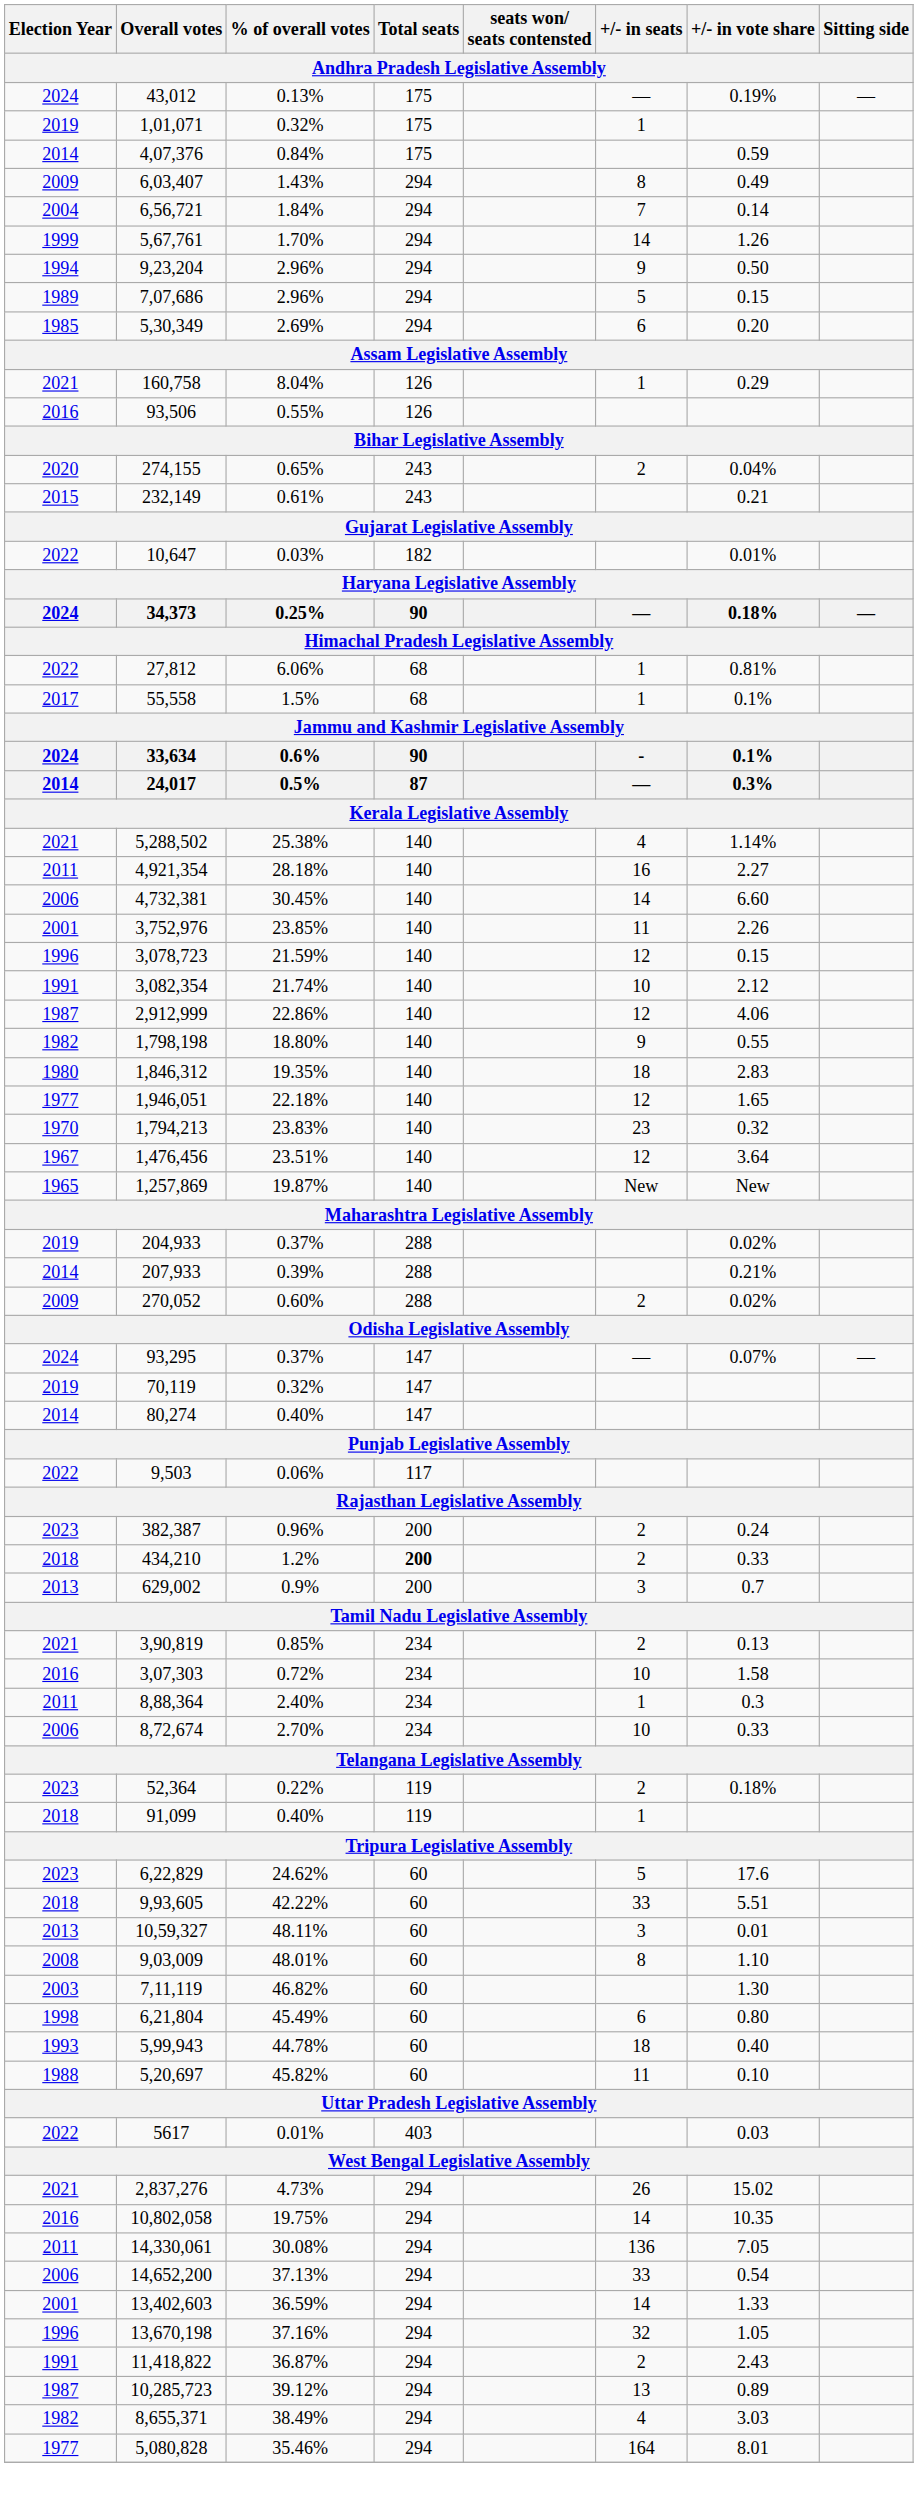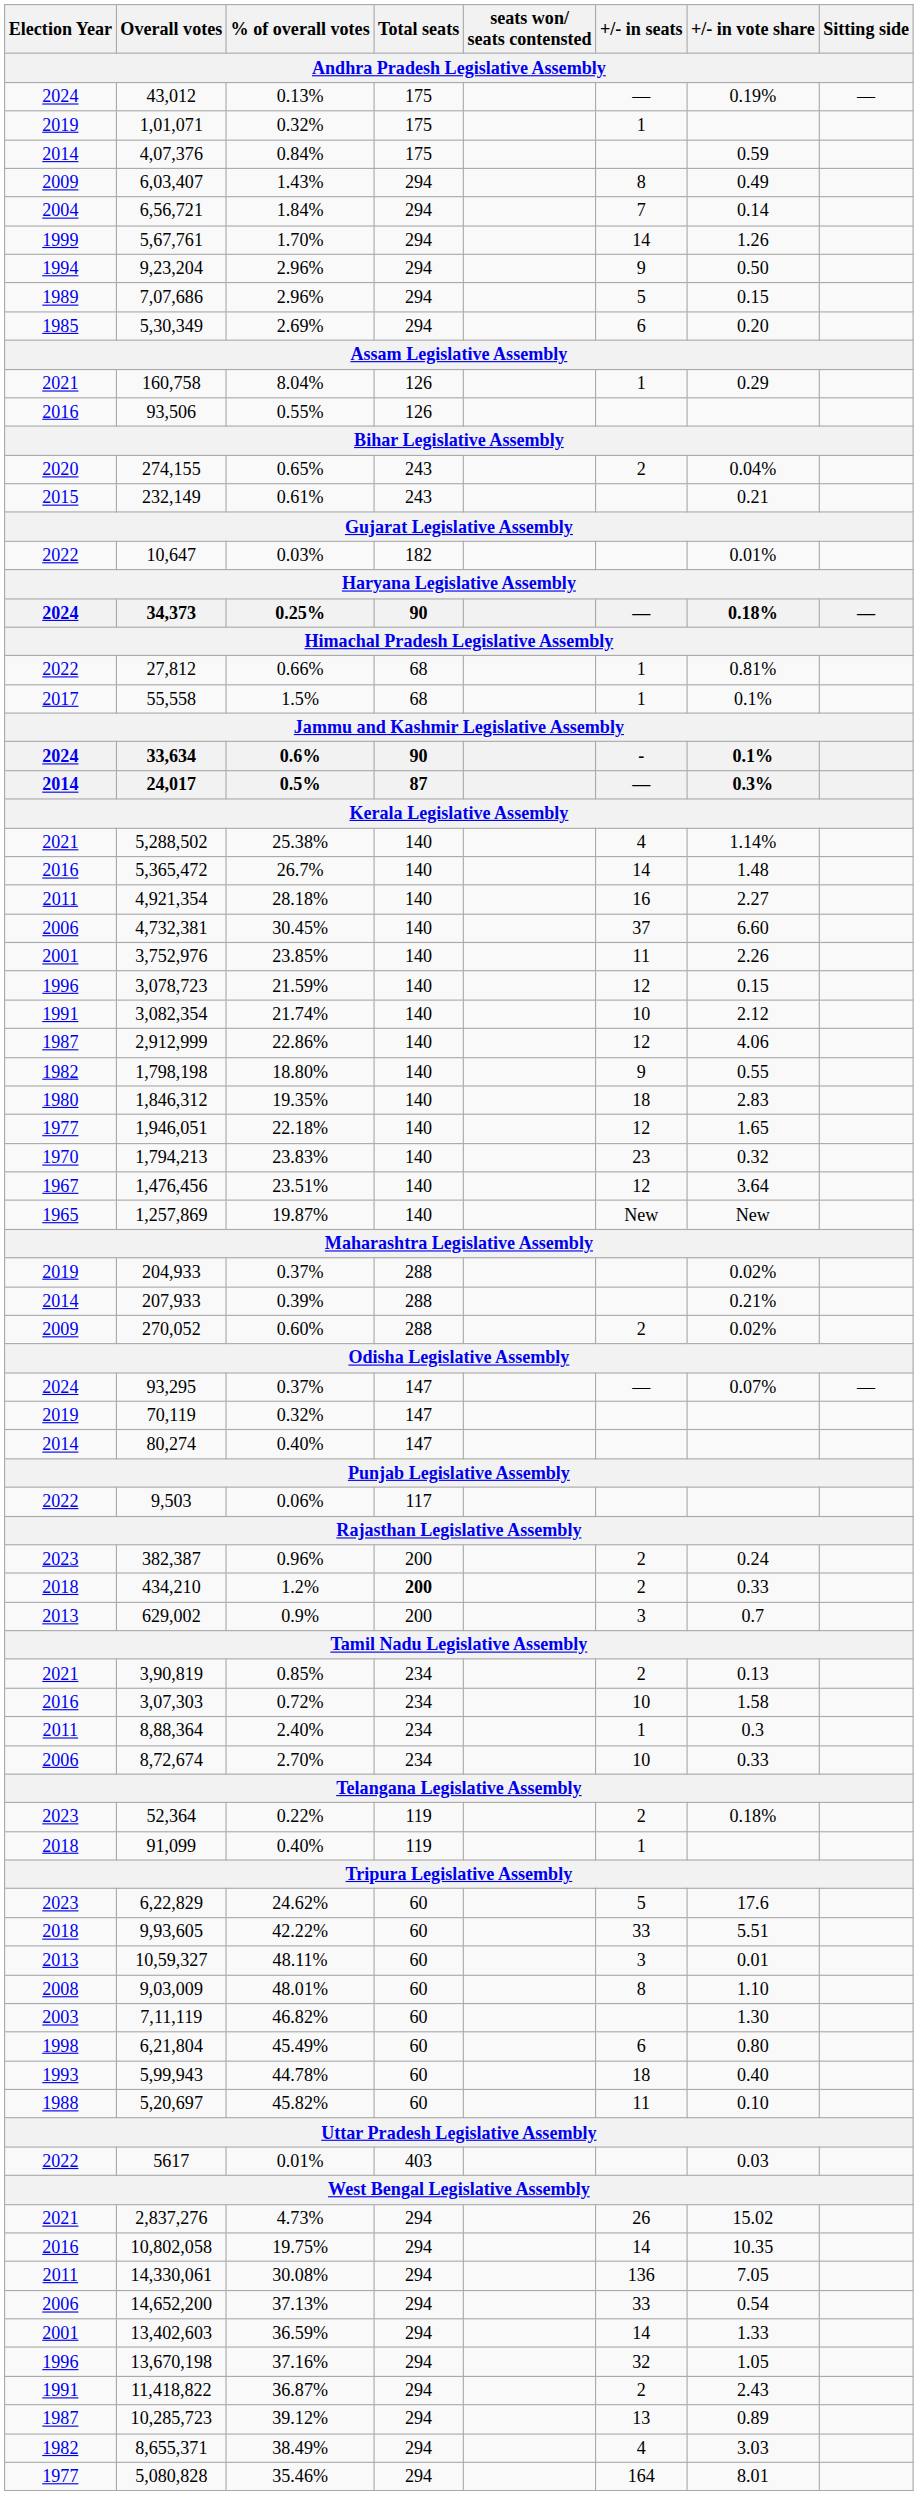(300, 669) 6.06% -> (300, 669) 0.66%
+ row: (171, 870)
(641, 899) 14 -> (641, 928) 37
